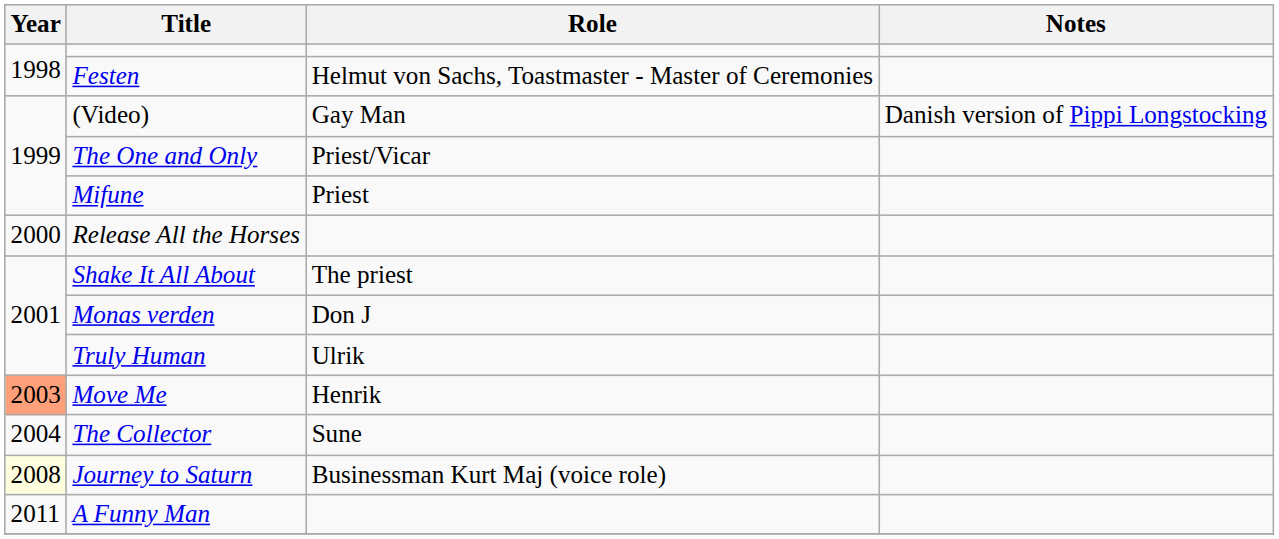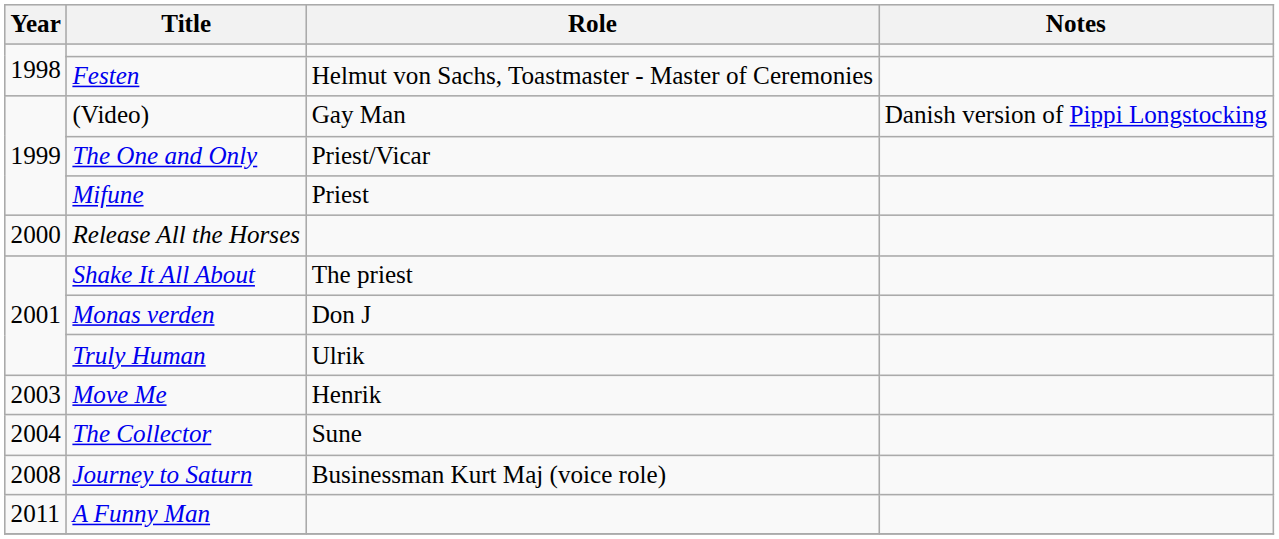(36, 394) lightsalmon background -> (36, 394) no background
(36, 474) lightyellow background -> (36, 474) no background
